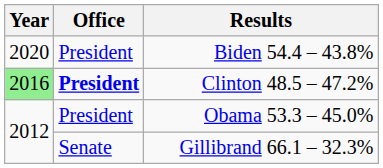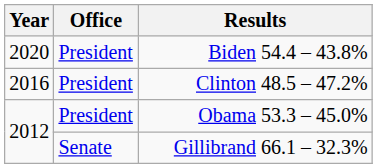(29, 83) lightgreen background -> (29, 83) no background
(99, 83) bold -> (96, 83) normal
